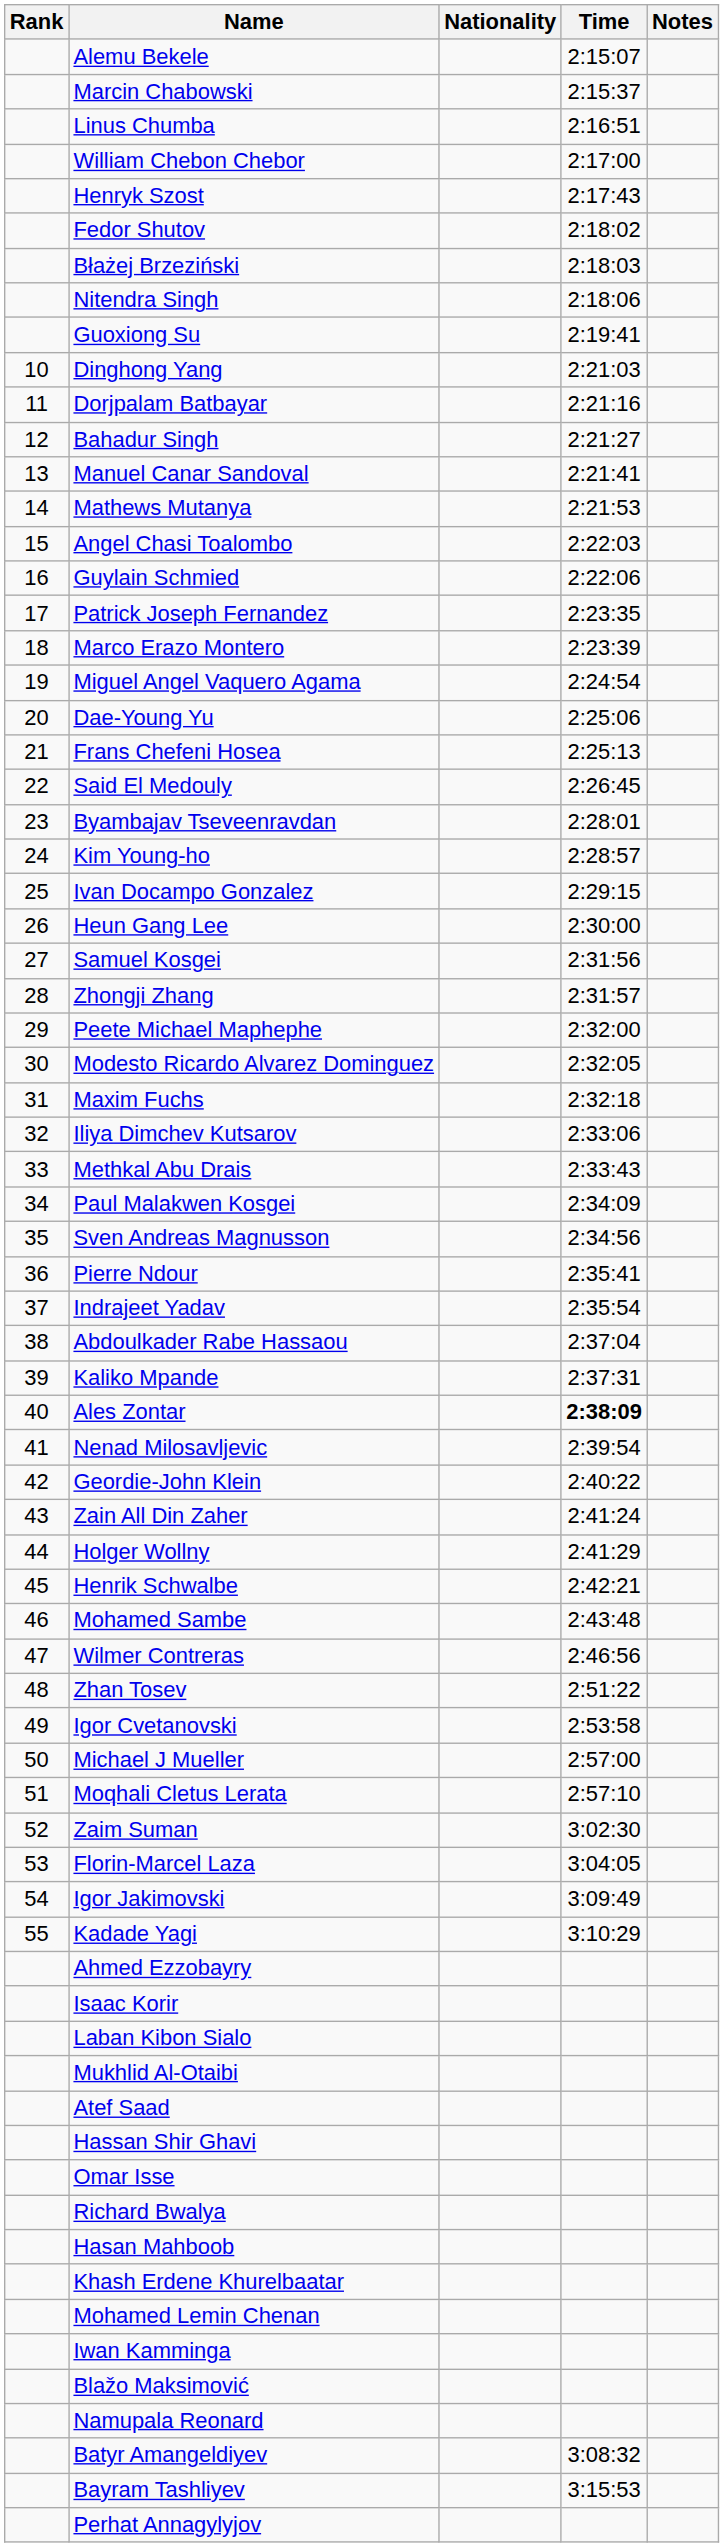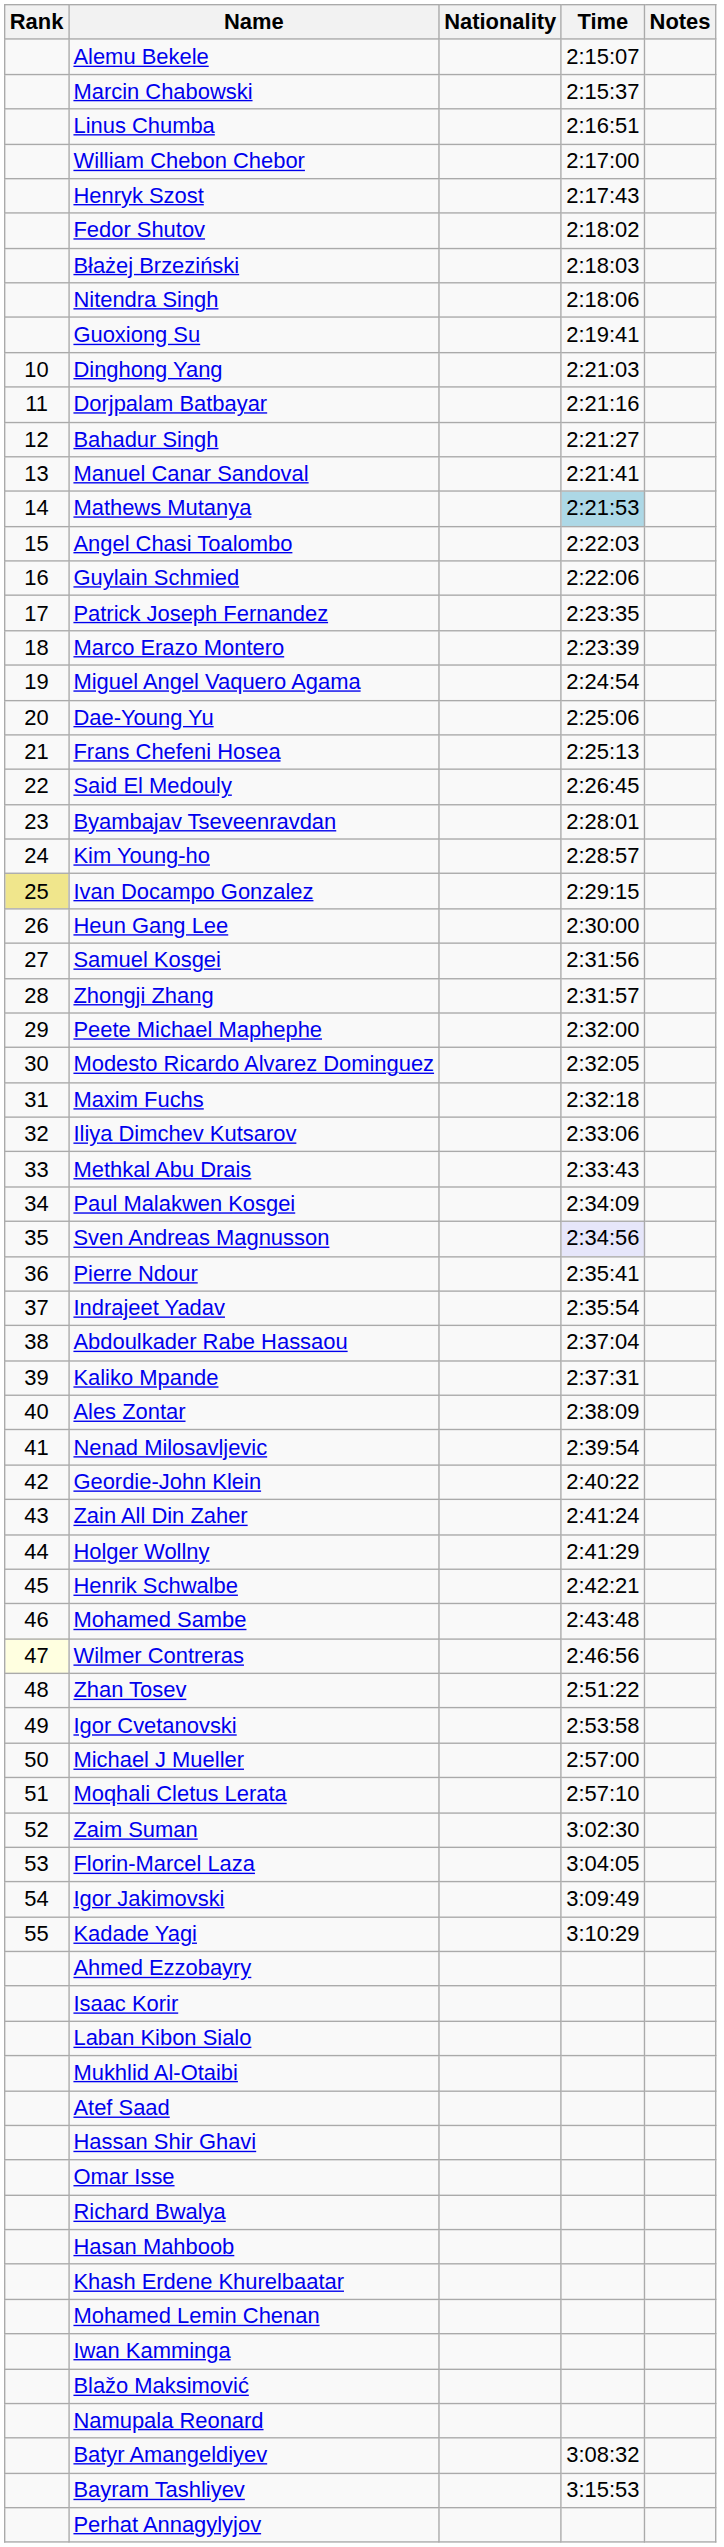(604, 508) no background -> (603, 508) lightblue background
(37, 890) no background -> (37, 890) khaki background
(604, 1238) no background -> (603, 1238) lavender background
(604, 1412) bold -> (603, 1412) normal
(37, 1655) no background -> (37, 1655) lightyellow background
